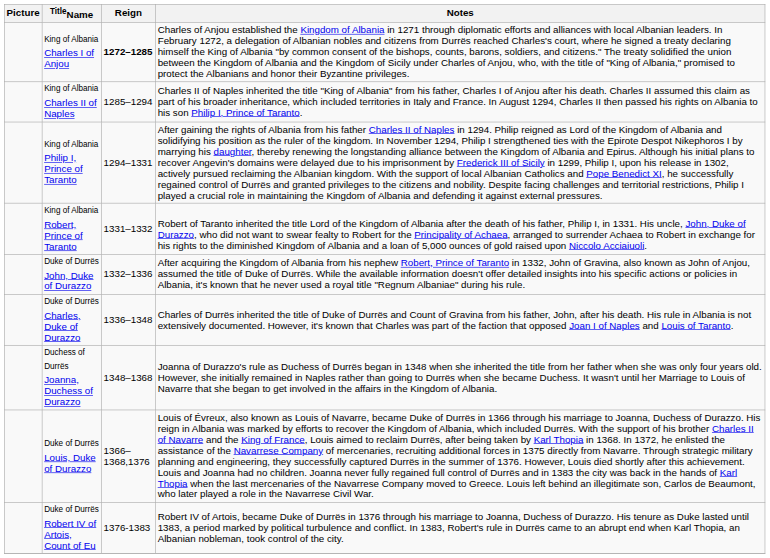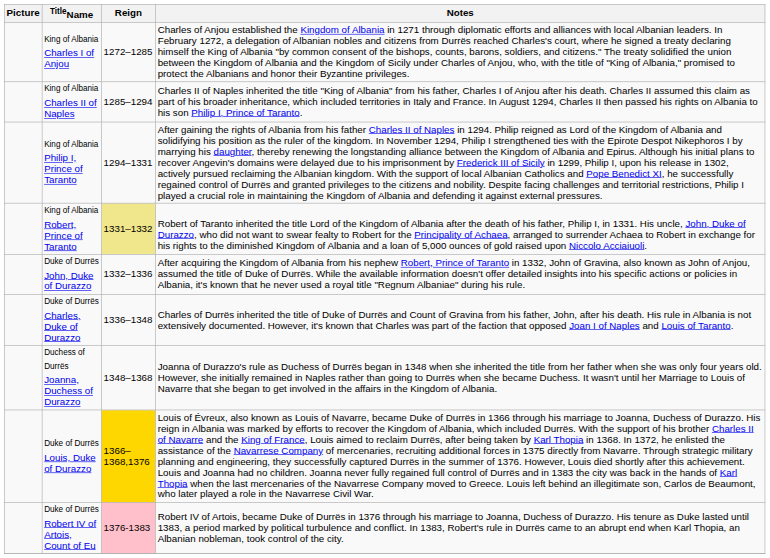(128, 52) bold -> (128, 52) normal
(128, 228) no background -> (128, 228) khaki background
(127, 456) no background -> (127, 456) gold background
(127, 528) no background -> (127, 528) pink background
